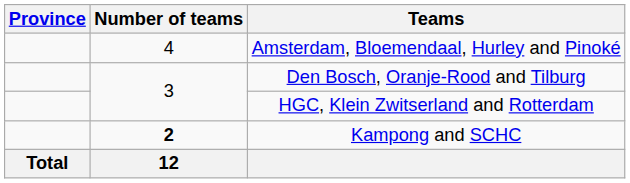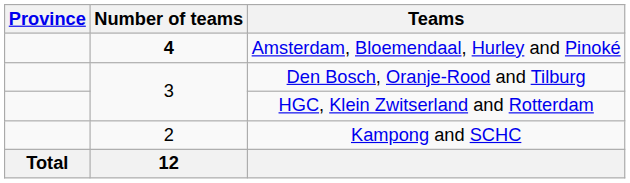(169, 47) normal -> (169, 47) bold
(169, 134) bold -> (169, 134) normal
